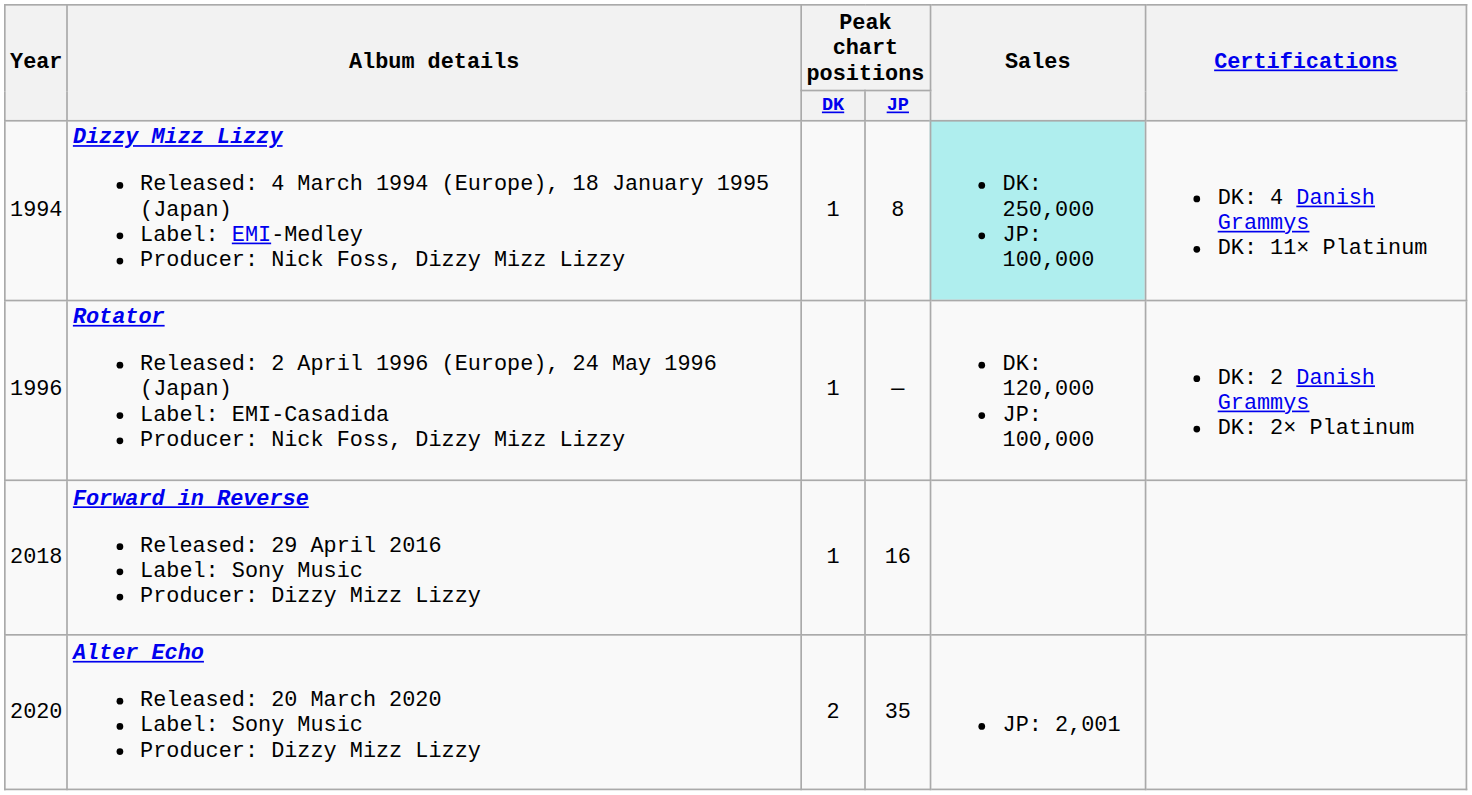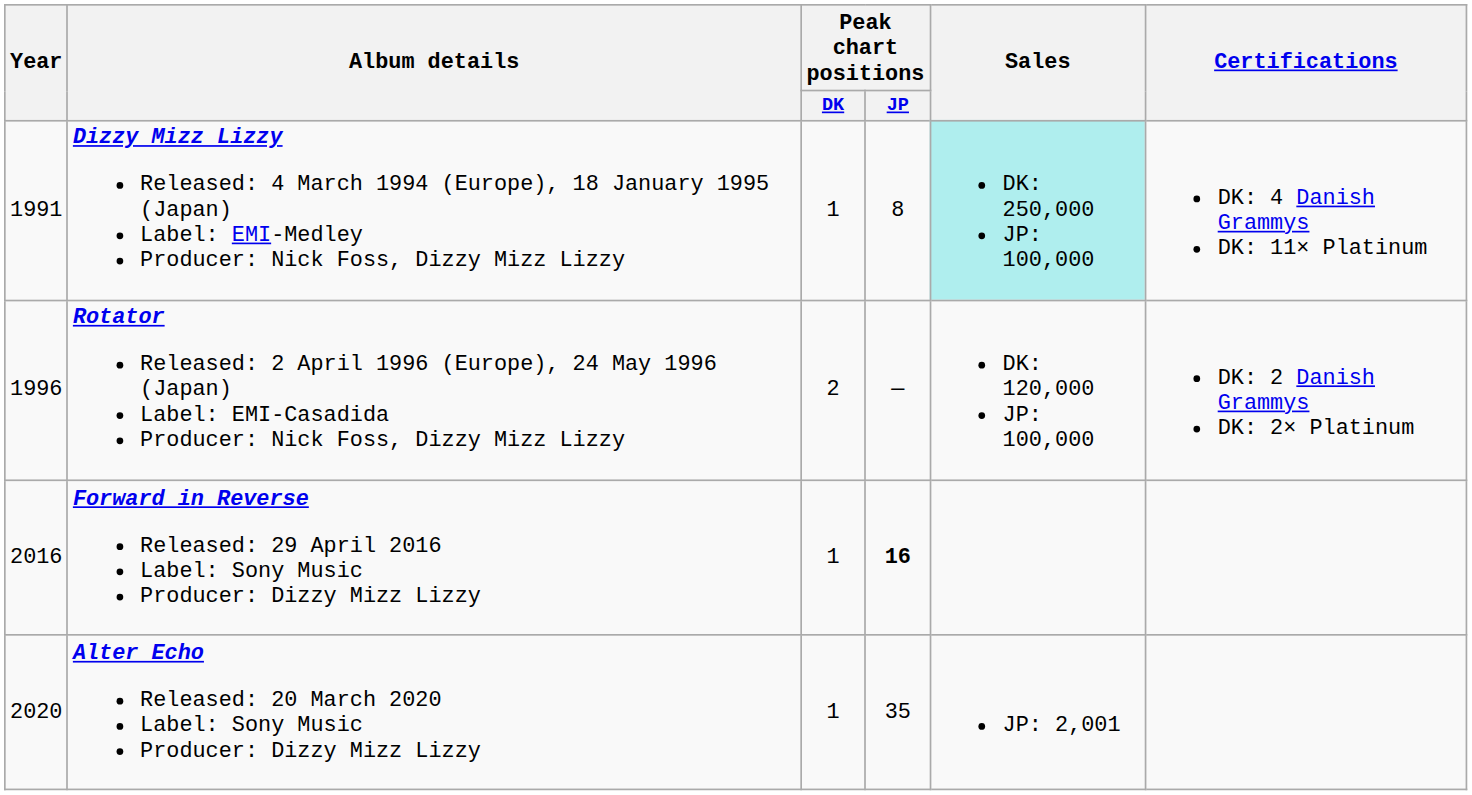(36, 210) 1994 -> (36, 210) 1991
(833, 390) 1 -> (833, 390) 2
(36, 558) 2018 -> (36, 558) 2016
(898, 558) normal -> (898, 558) bold
(833, 713) 2 -> (833, 713) 1
